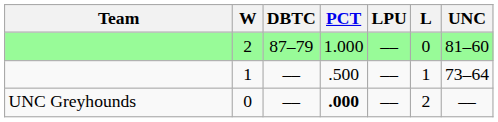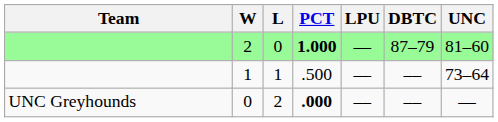columns swapped: (426, 18) <-> (291, 18)
(344, 46) normal -> (317, 46) bold
